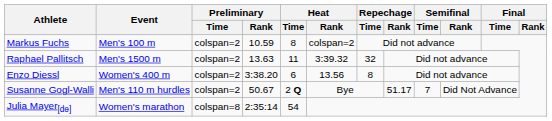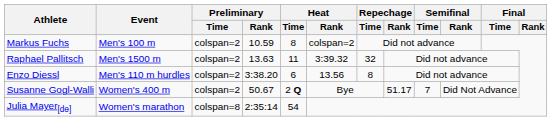(134, 74) Women's 400 m -> (144, 74) Men's 110 m hurdles
(144, 90) Men's 110 m hurdles -> (134, 90) Women's 400 m
